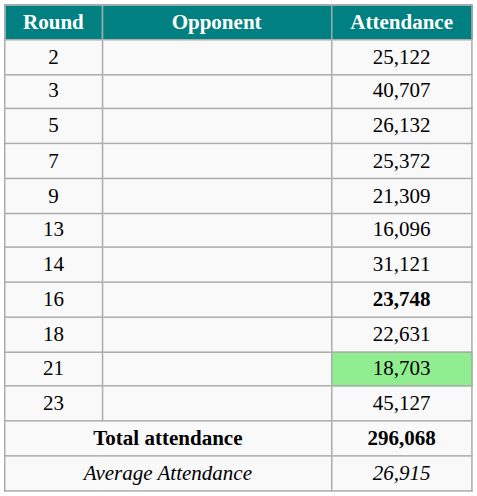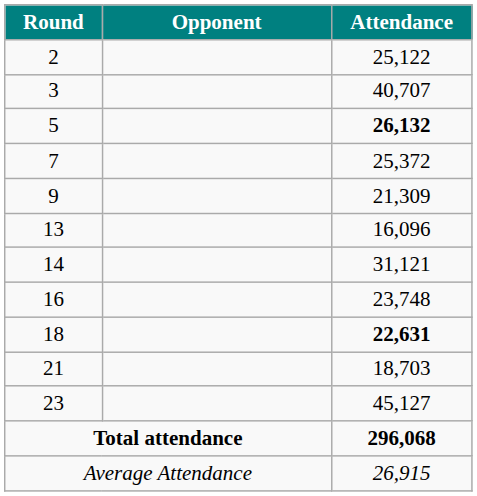(402, 126) normal -> (402, 126) bold
(402, 299) bold -> (402, 299) normal
(402, 334) normal -> (402, 334) bold
(402, 368) lightgreen background -> (402, 368) no background
